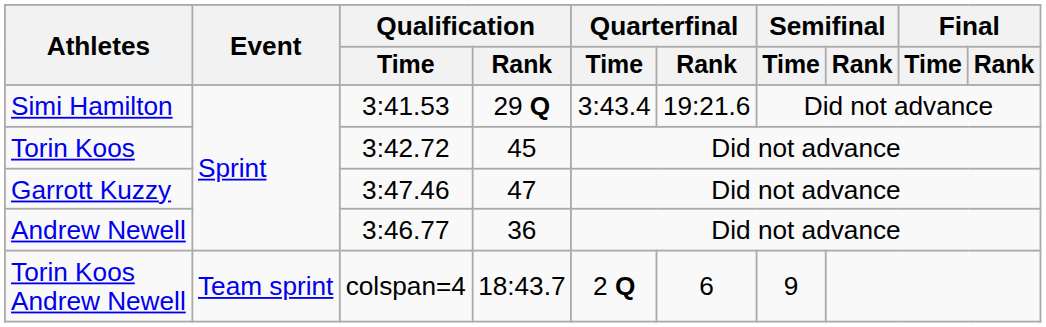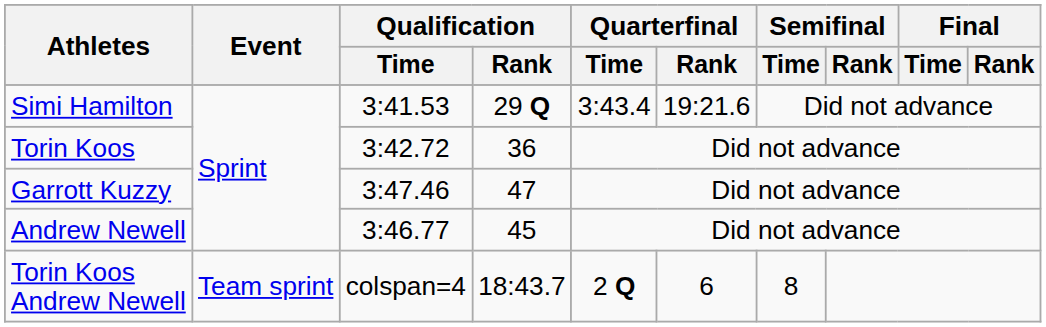(522, 148) 45 -> (522, 148) 36
(522, 231) 36 -> (522, 231) 45
(791, 287) 9 -> (791, 287) 8
